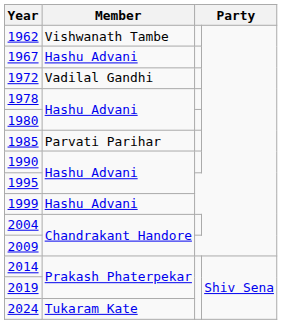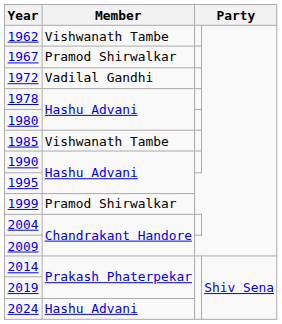(91, 57) Hashu Advani -> (111, 57) Pramod Shirwalkar
(103, 141) Parvati Parihar -> (107, 141) Vishwanath Tambe
(91, 204) Hashu Advani -> (111, 204) Pramod Shirwalkar
(91, 309) Tukaram Kate -> (91, 309) Hashu Advani
